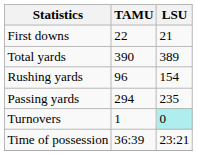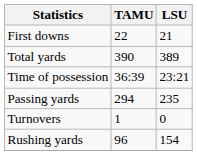rows swapped: (45, 77) <-> (58, 139)
(163, 119) paleturquoise background -> (163, 119) no background
